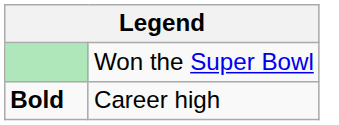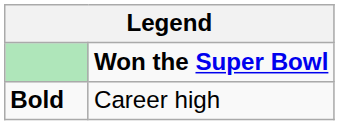(204, 61) normal -> (211, 61) bold
